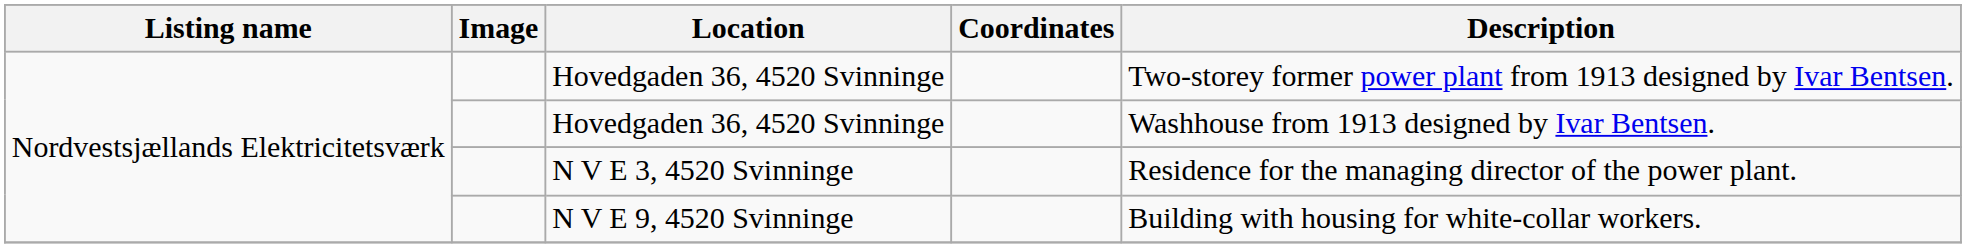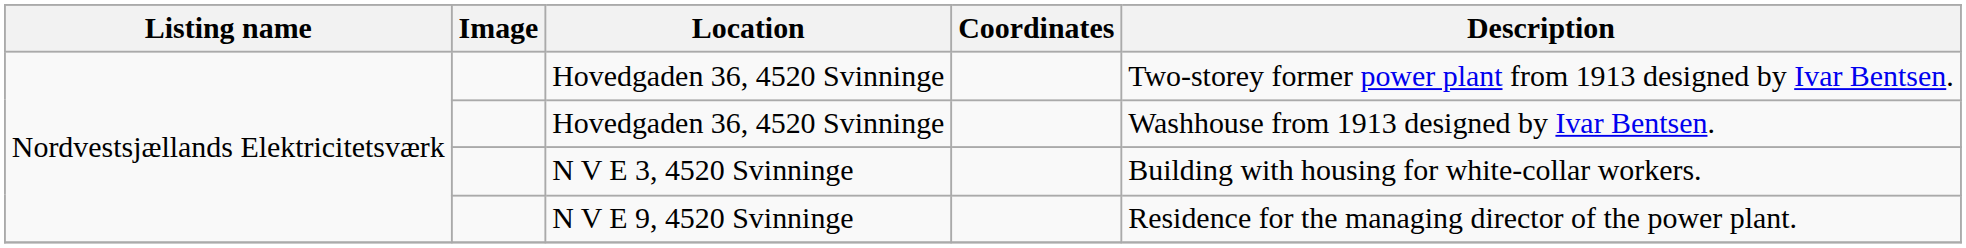(1463, 170) Residence for the managing director of the power plant. -> (1415, 170) Building with housing for white-collar workers.
(1415, 218) Building with housing for white-collar workers. -> (1463, 218) Residence for the managing director of the power plant.
